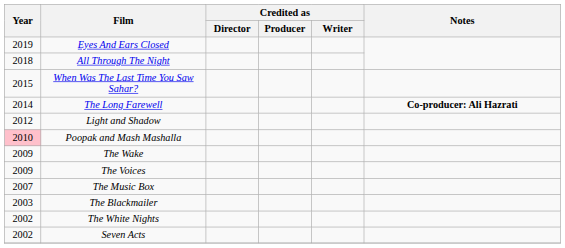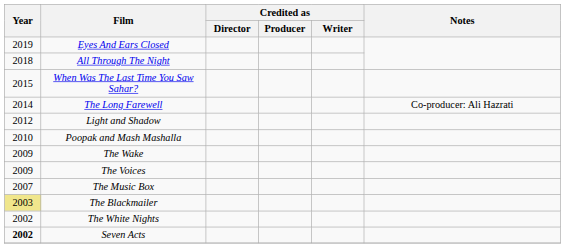(462, 105) bold -> (462, 105) normal
(23, 137) pink background -> (23, 137) no background
(23, 202) no background -> (23, 202) khaki background
(23, 235) normal -> (23, 235) bold
